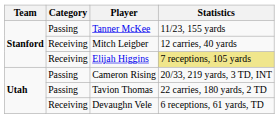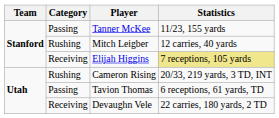(68, 43) Receiving -> (64, 43) Rushing
(63, 74) Passing -> (64, 74) Rushing
(214, 90) 22 carries, 180 yards, 2 TD -> (212, 90) 6 receptions, 61 yards, TD
(212, 105) 6 receptions, 61 yards, TD -> (214, 105) 22 carries, 180 yards, 2 TD
